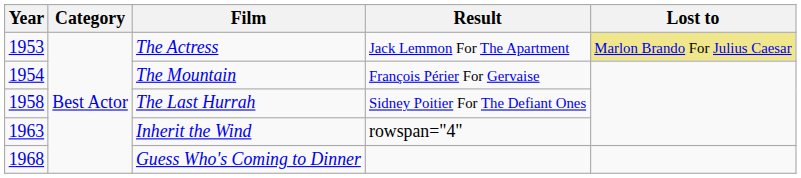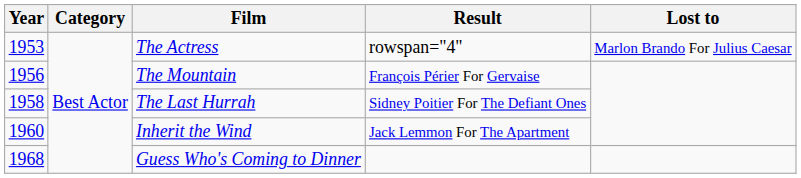(469, 47) Jack Lemmon For The Apartment -> (416, 46) rowspan="4"
(693, 47) khaki background -> (693, 47) no background
(26, 74) 1954 -> (26, 74) 1956
(26, 131) 1963 -> (26, 131) 1960
(416, 131) rowspan="4" -> (469, 132) Jack Lemmon For The Apartment
